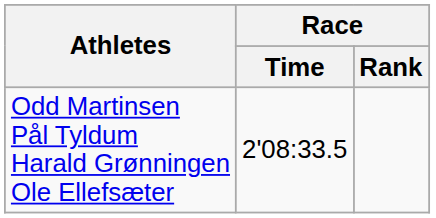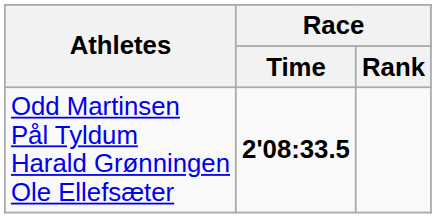(295, 150) normal -> (296, 150) bold
